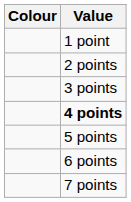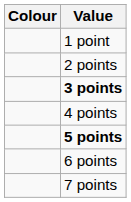(91, 88) normal -> (93, 88) bold
(93, 112) bold -> (91, 112) normal
(91, 137) normal -> (93, 137) bold
